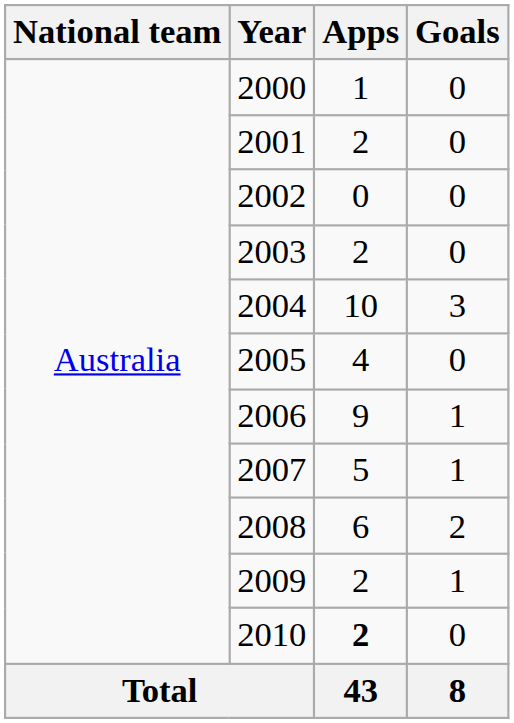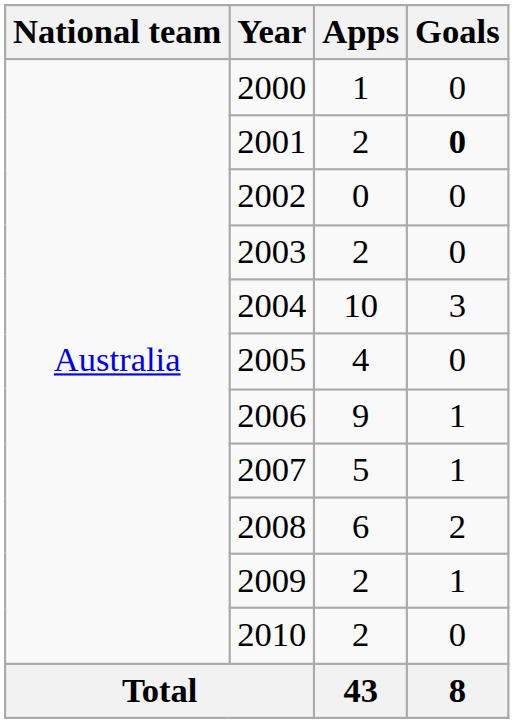(457, 141) normal -> (457, 141) bold
(361, 634) bold -> (361, 634) normal
